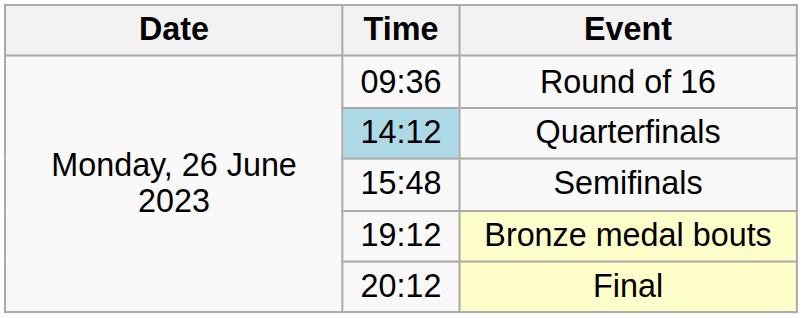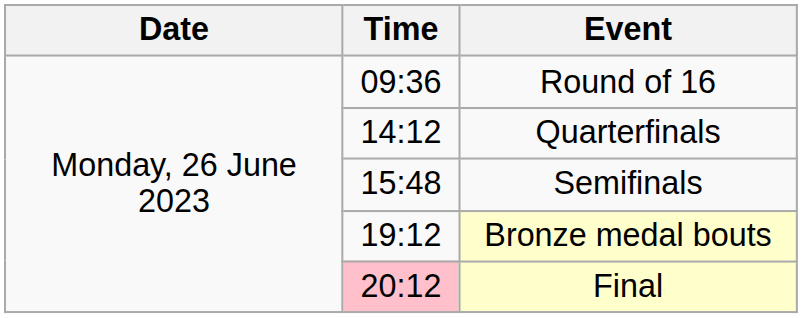(401, 132) lightblue background -> (401, 132) no background
(401, 286) no background -> (401, 286) pink background
